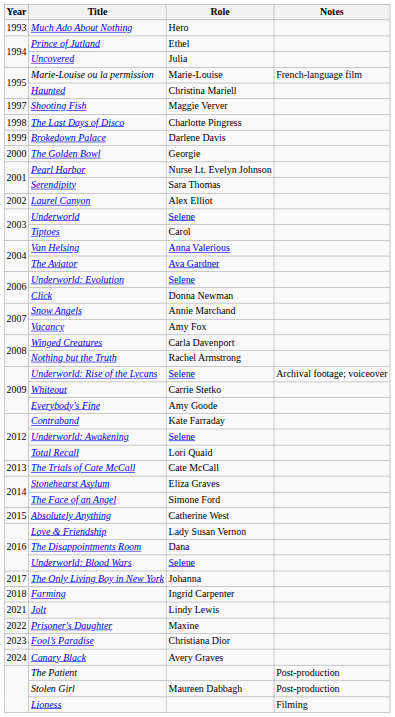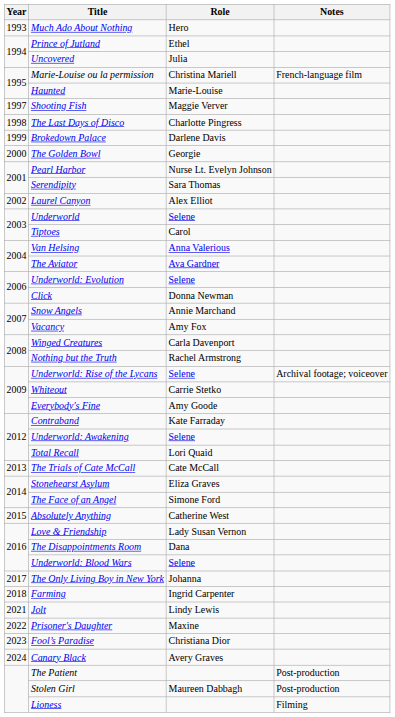(196, 75) Marie-Louise -> (203, 75) Christina Mariell
(203, 91) Christina Mariell -> (196, 91) Marie-Louise
